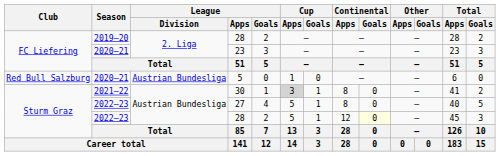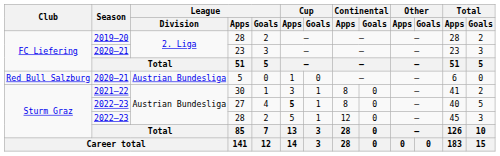(292, 91) lightgrey background -> (292, 91) no background
(292, 104) normal -> (292, 104) bold
(375, 118) lightyellow background -> (375, 118) no background
